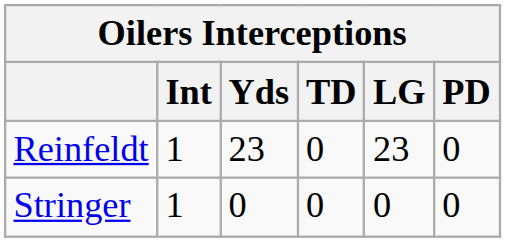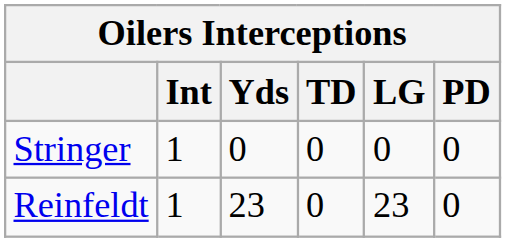rows swapped: (81, 148) <-> (72, 206)
